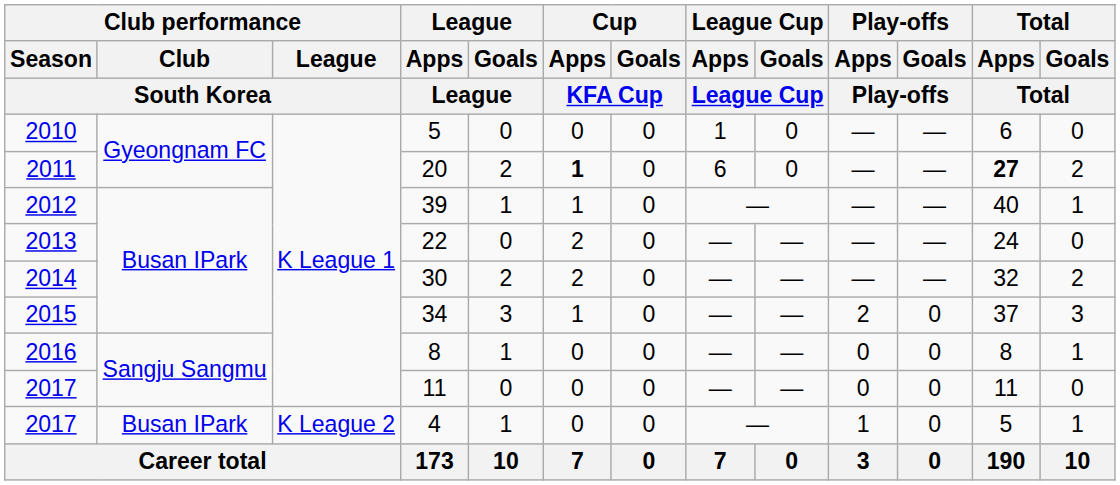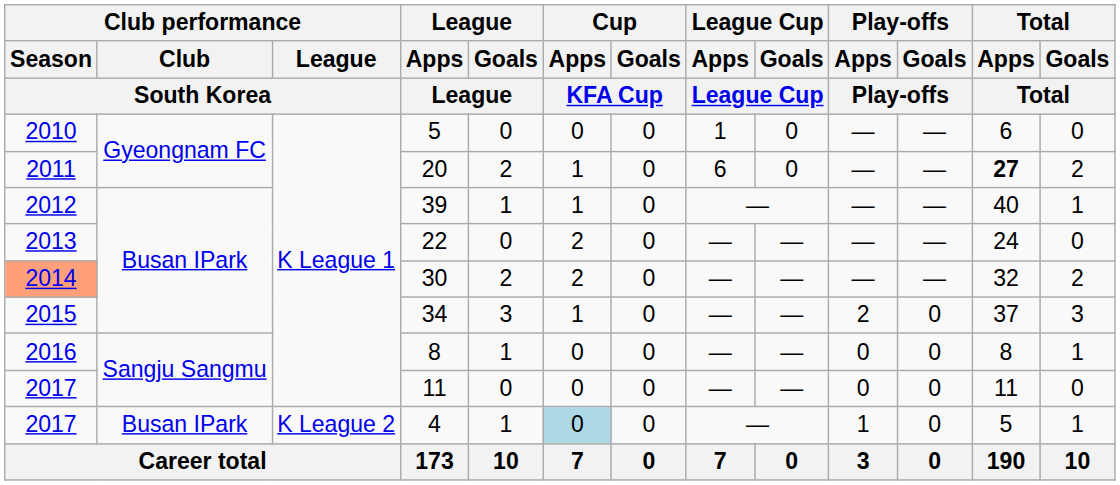(577, 168) bold -> (577, 168) normal
(51, 278) no background -> (51, 278) lightsalmon background
(577, 424) no background -> (577, 424) lightblue background
